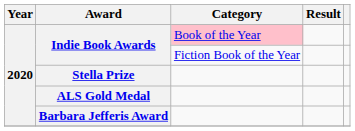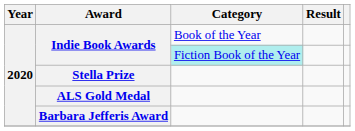(217, 34) pink background -> (217, 34) no background
(237, 55) no background -> (237, 55) paleturquoise background
